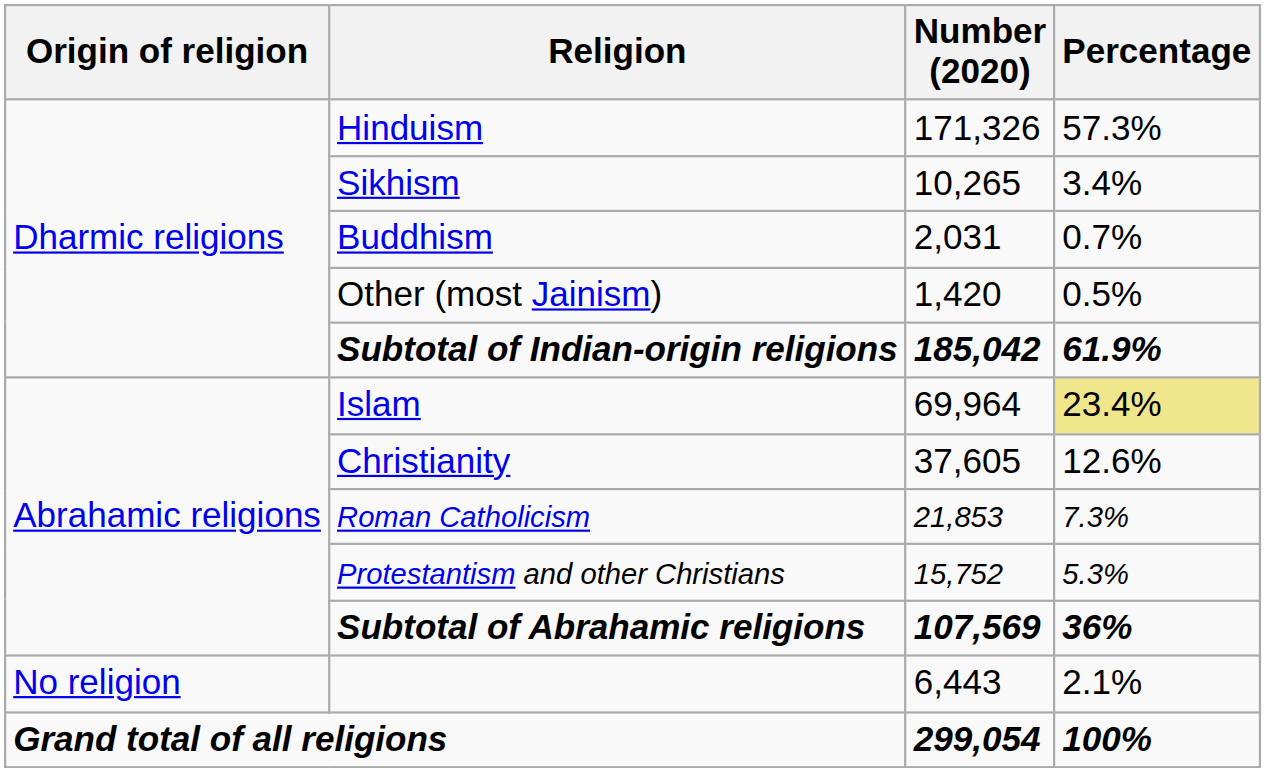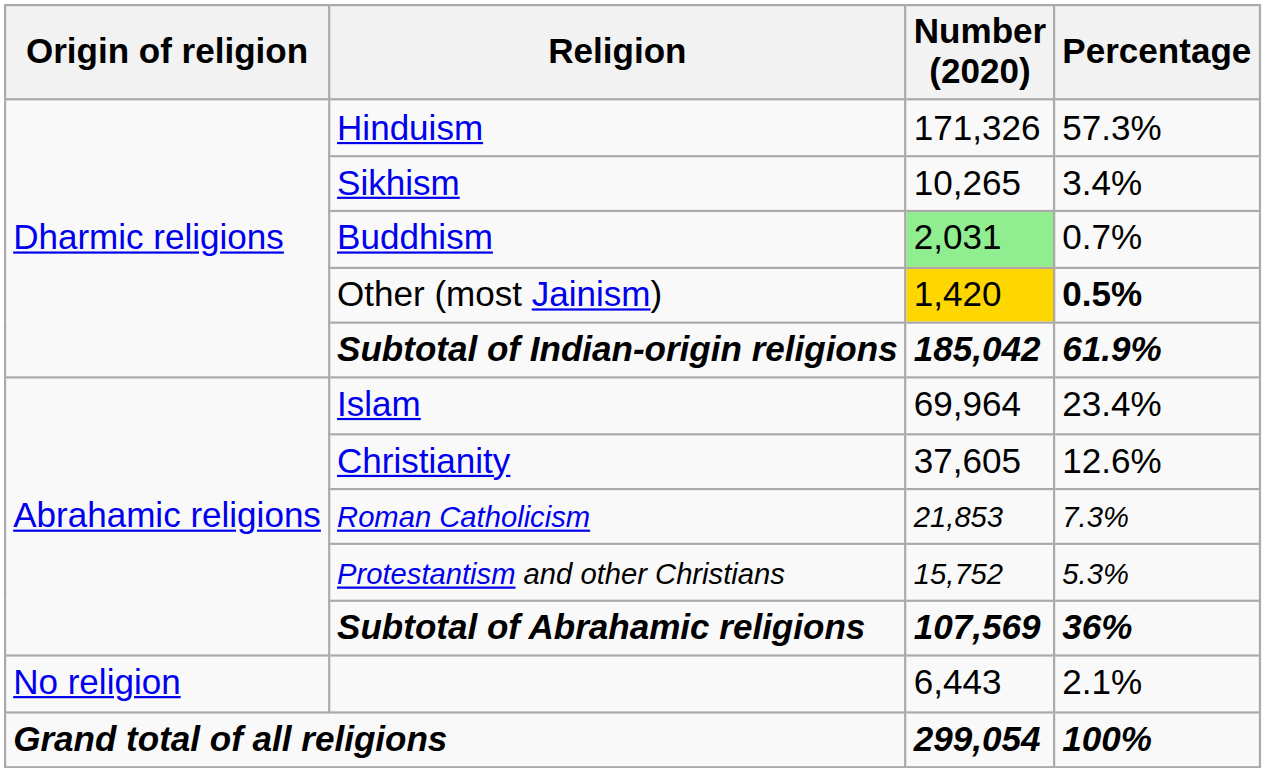(958, 238) no background -> (958, 238) lightgreen background
(958, 293) no background -> (958, 293) gold background
(1102, 293) normal -> (1102, 293) bold
(1112, 405) khaki background -> (1112, 405) no background
